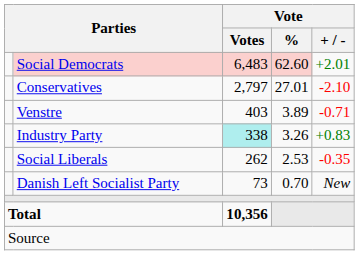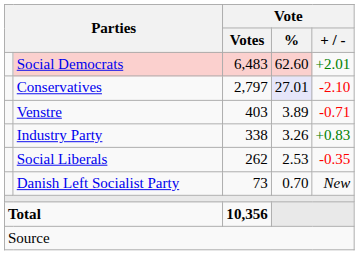(292, 87) no background -> (292, 87) lavender background
(256, 135) paleturquoise background -> (256, 135) no background
